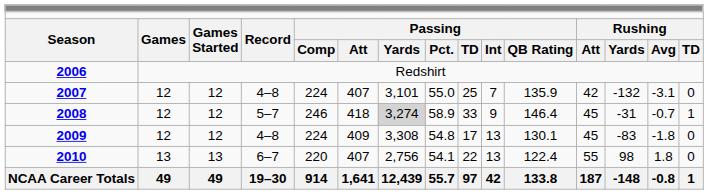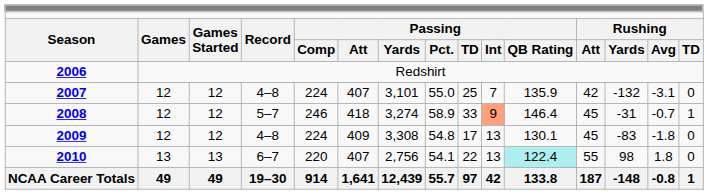(402, 114) lightgrey background -> (402, 114) no background
(493, 114) no background -> (493, 114) lightsalmon background
(540, 157) no background -> (540, 157) paleturquoise background
